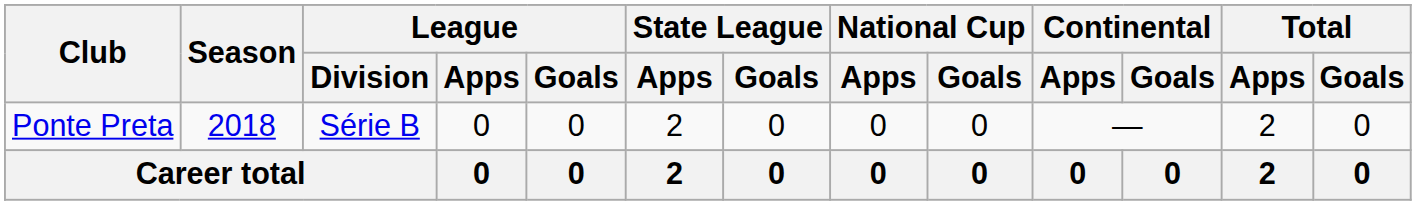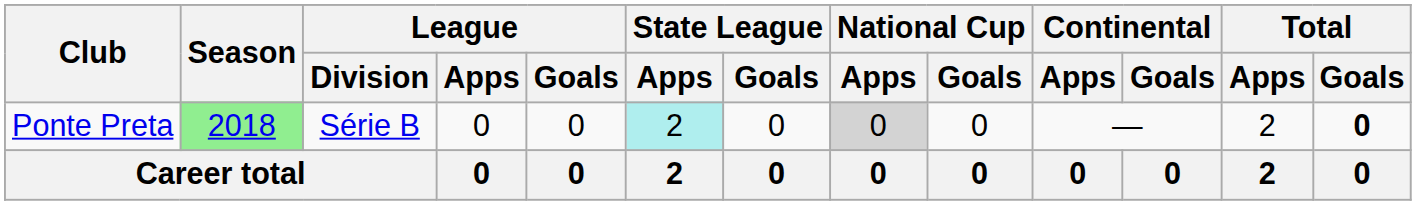(242, 125) no background -> (242, 125) lightgreen background
(674, 125) no background -> (674, 125) paleturquoise background
(878, 125) no background -> (878, 125) lightgrey background
(1362, 125) normal -> (1362, 125) bold
